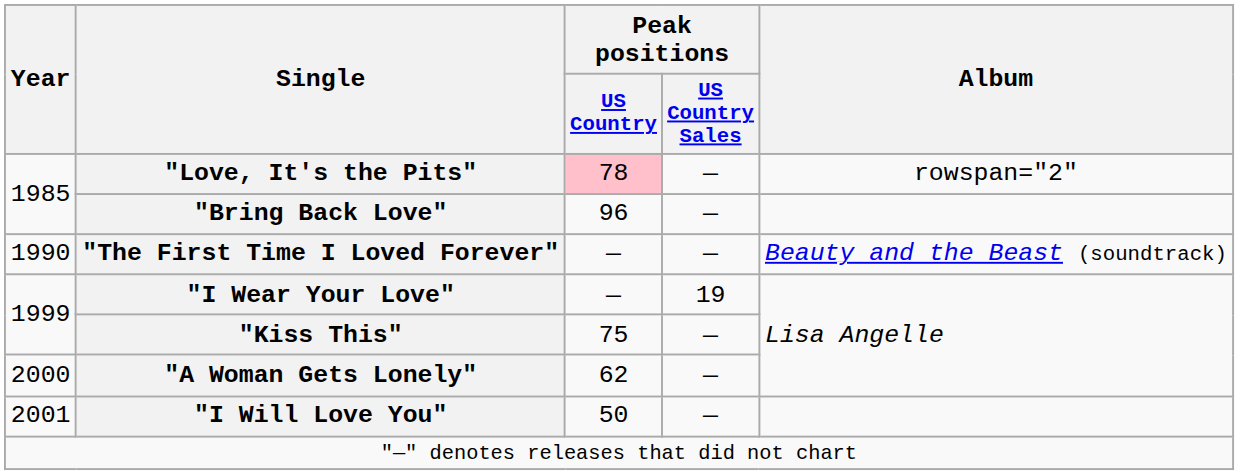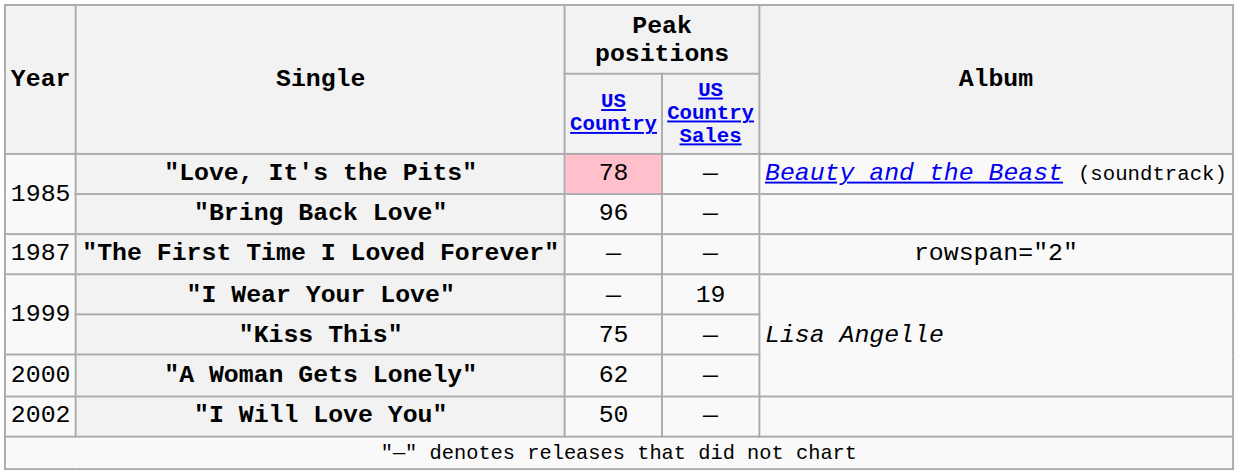(996, 173) rowspan="2" -> (996, 173) Beauty and the Beast (soundtrack)
(41, 254) 1990 -> (41, 254) 1987
(996, 254) Beauty and the Beast (soundtrack) -> (996, 254) rowspan="2"
(41, 416) 2001 -> (41, 416) 2002
